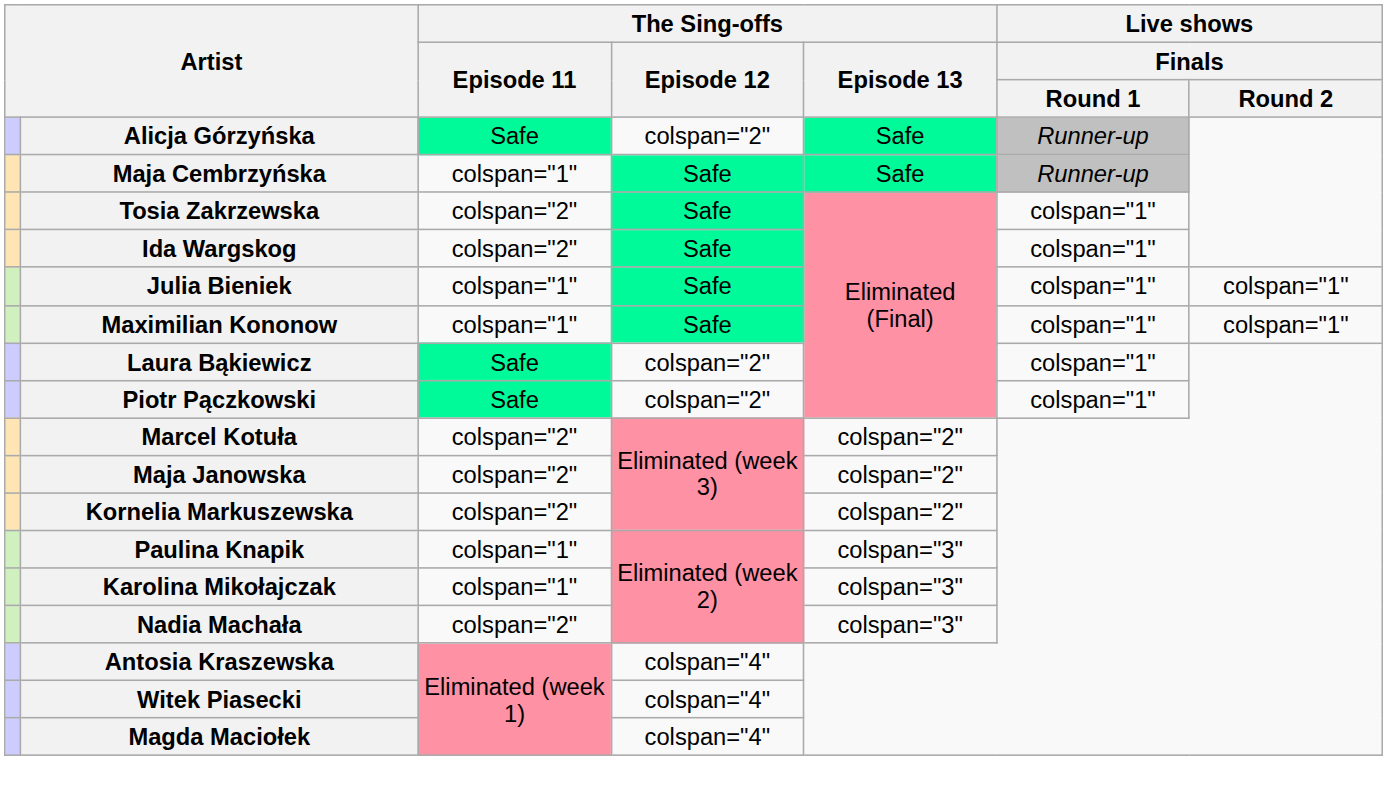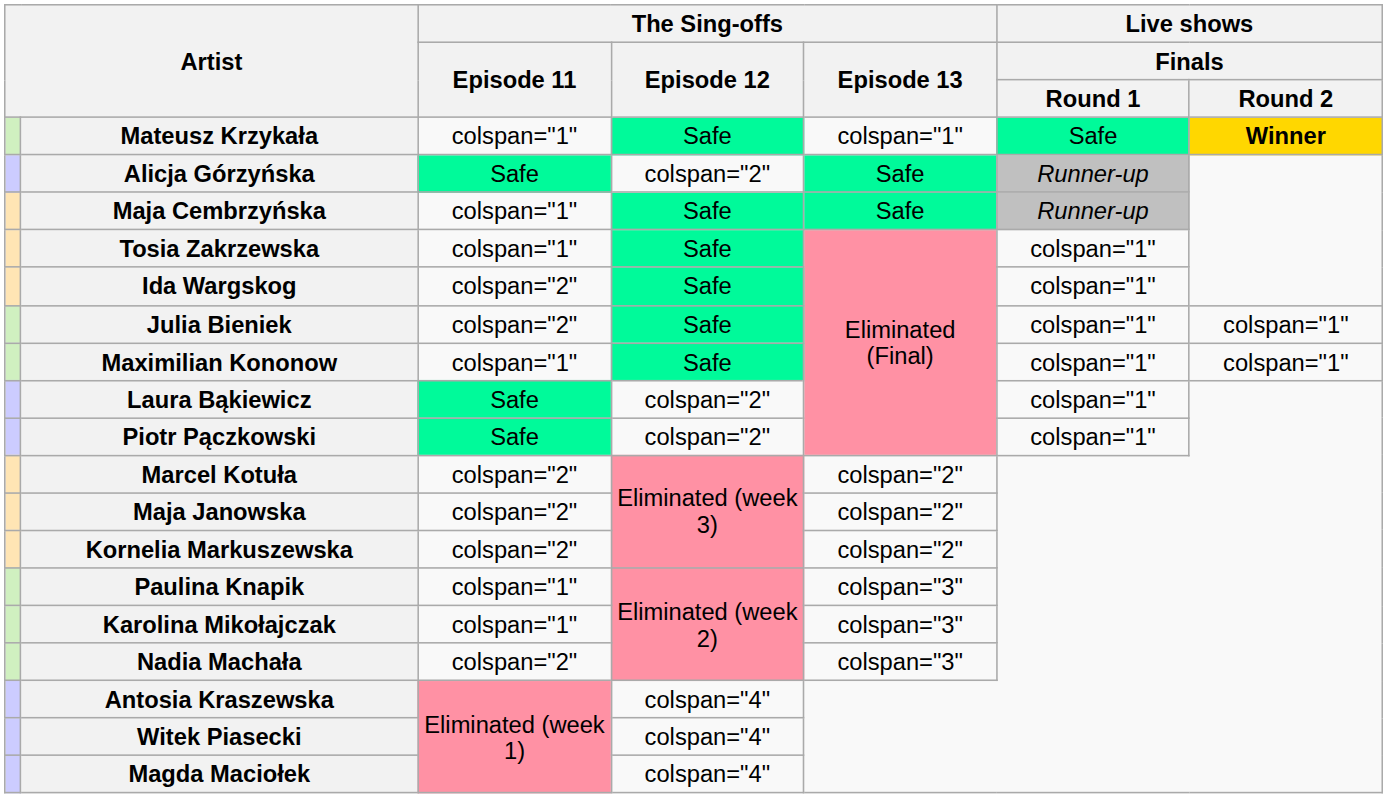+ row: (219, 136)
(515, 211) colspan="2" -> (515, 249) colspan="1"
(515, 286) colspan="1" -> (515, 324) colspan="2"
